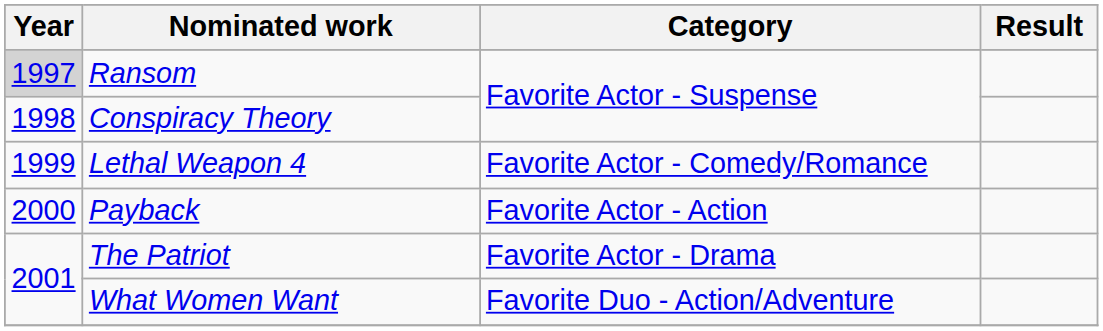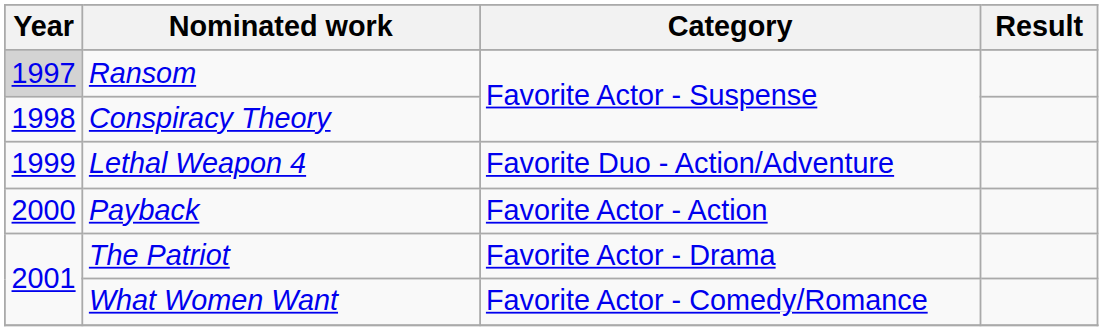(707, 164) Favorite Actor - Comedy/Romance -> (690, 164) Favorite Duo - Action/Adventure
(690, 301) Favorite Duo - Action/Adventure -> (707, 301) Favorite Actor - Comedy/Romance
